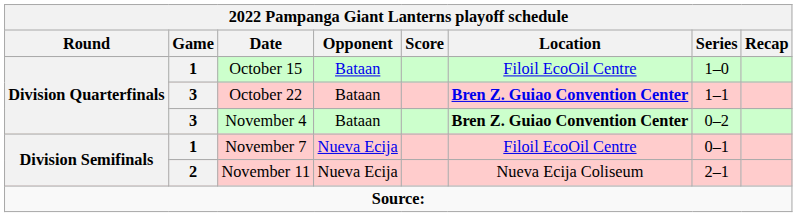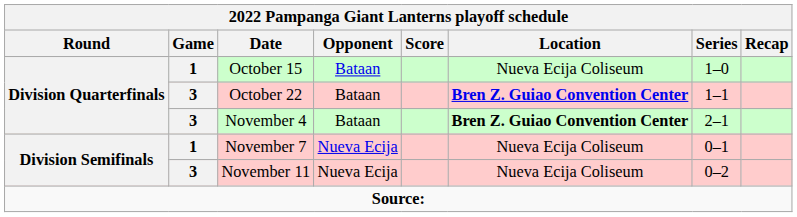(570, 69) Filoil EcoOil Centre -> (570, 69) Nueva Ecija Coliseum
(717, 120) 0–2 -> (717, 120) 2–1
(570, 146) Filoil EcoOil Centre -> (570, 146) Nueva Ecija Coliseum
(193, 172) 2 -> (193, 172) 3
(717, 172) 2–1 -> (717, 172) 0–2
